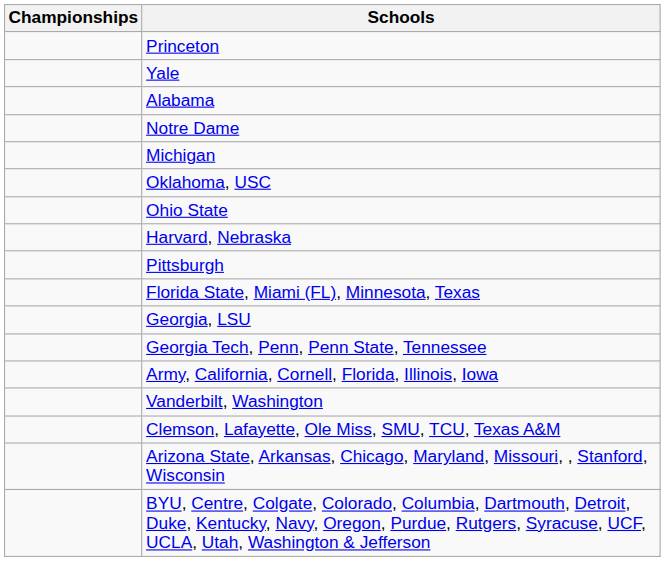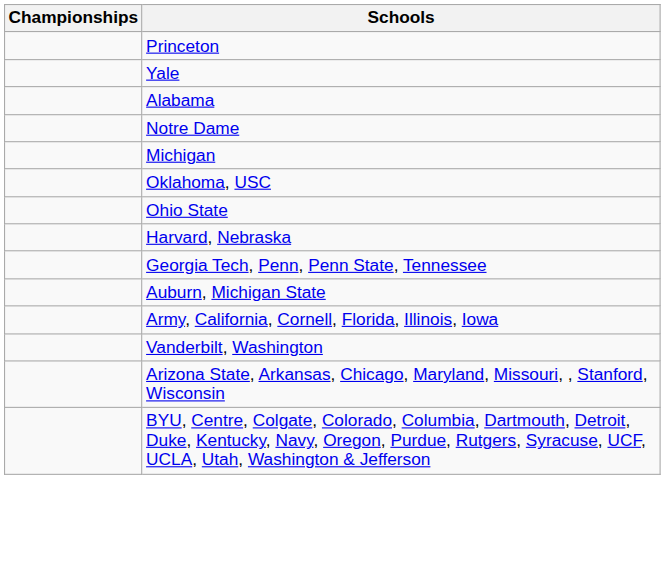- row: (185, 264)
- row: (313, 292)
- row: (198, 319)
+ row: (236, 292)
- row: (353, 429)
